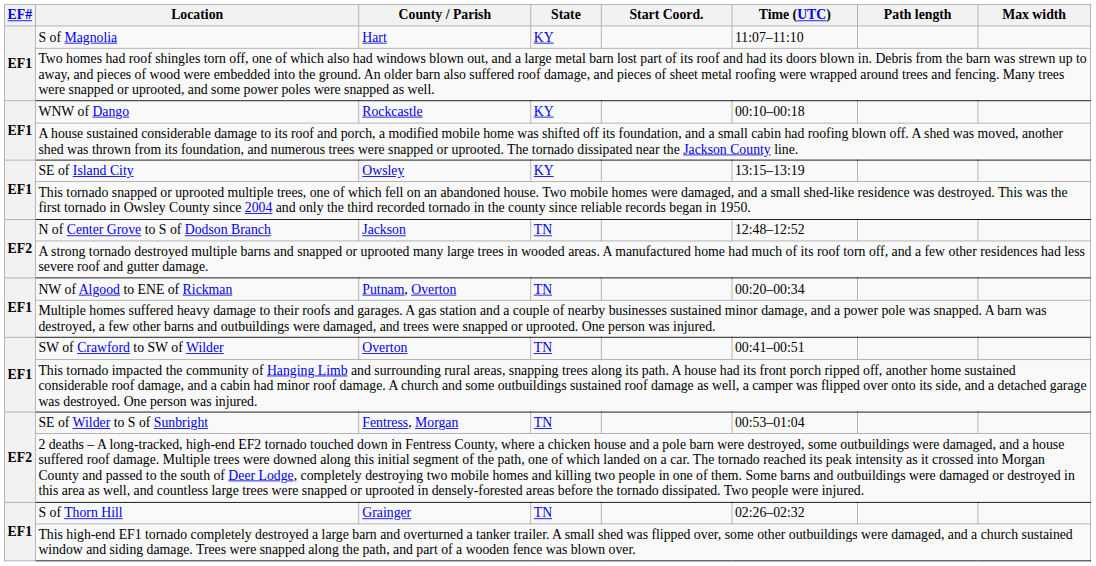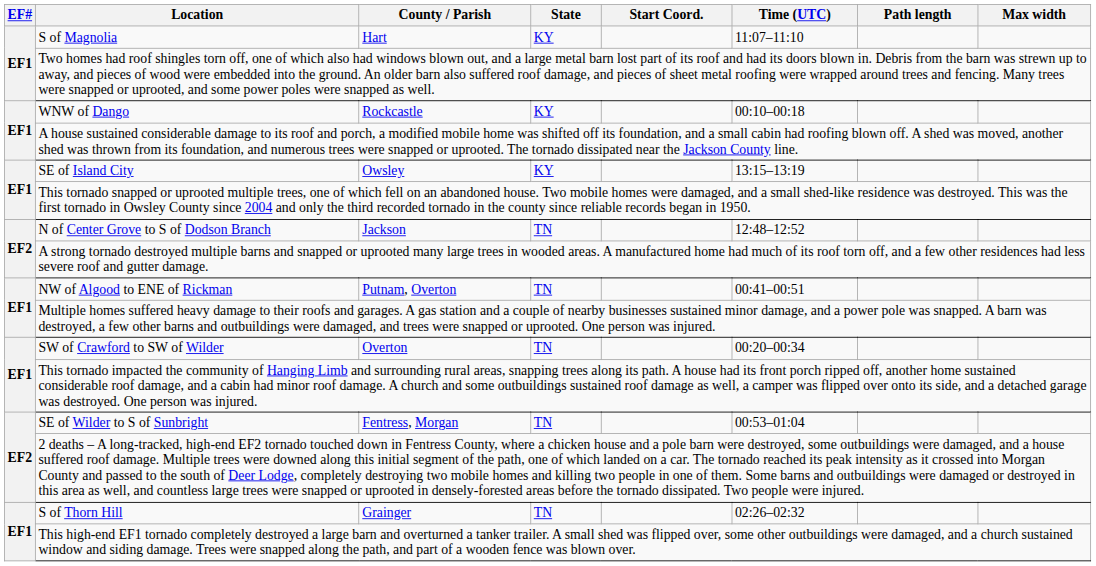(770, 289) 00:20–00:34 -> (770, 289) 00:41–00:51
(770, 348) 00:41–00:51 -> (770, 348) 00:20–00:34
